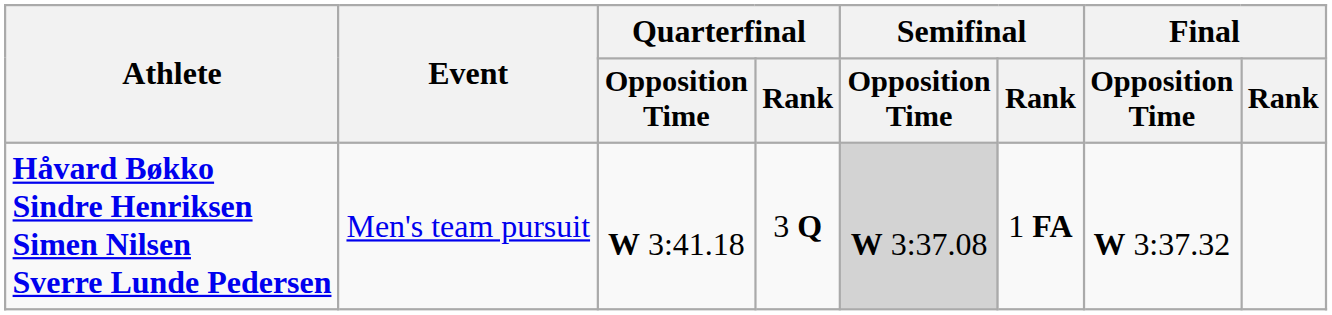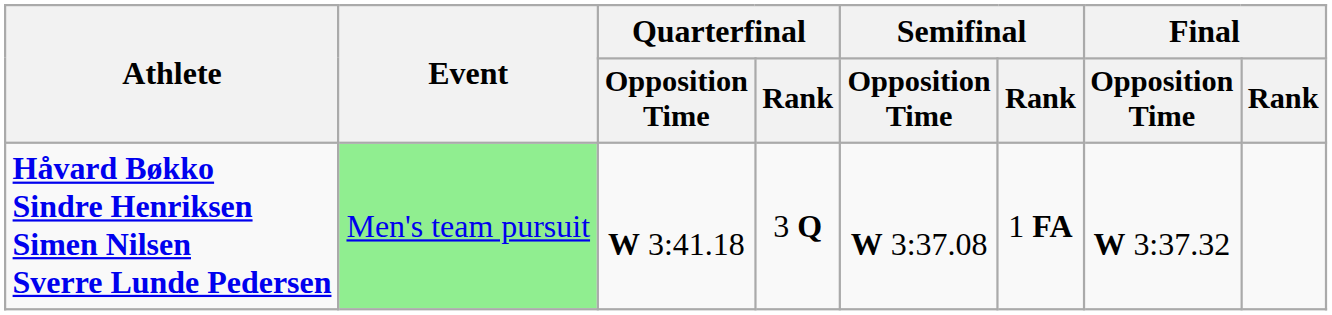(468, 225) no background -> (468, 225) lightgreen background
(919, 244) lightgrey background -> (919, 244) no background
